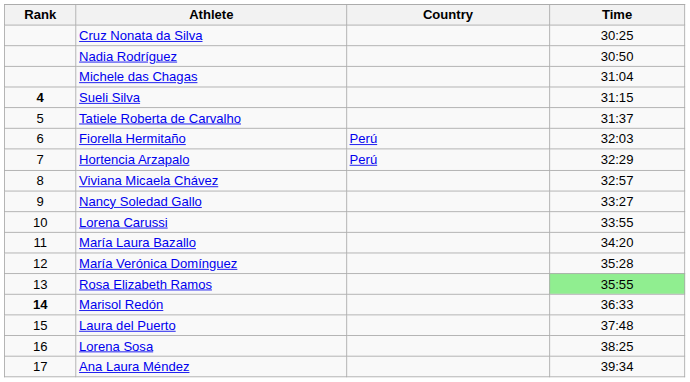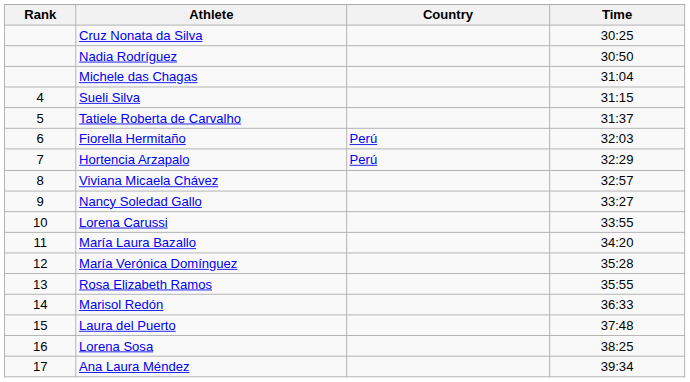(40, 98) bold -> (40, 98) normal
(617, 284) lightgreen background -> (617, 284) no background
(40, 305) bold -> (40, 305) normal
